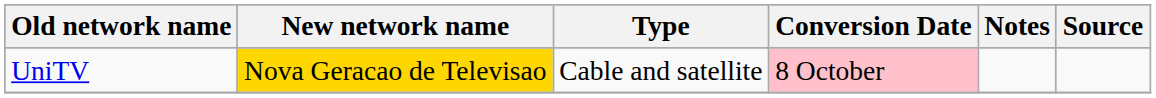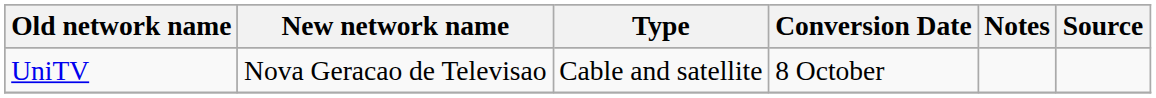(395, 69) gold background -> (395, 69) no background
(830, 69) pink background -> (830, 69) no background
